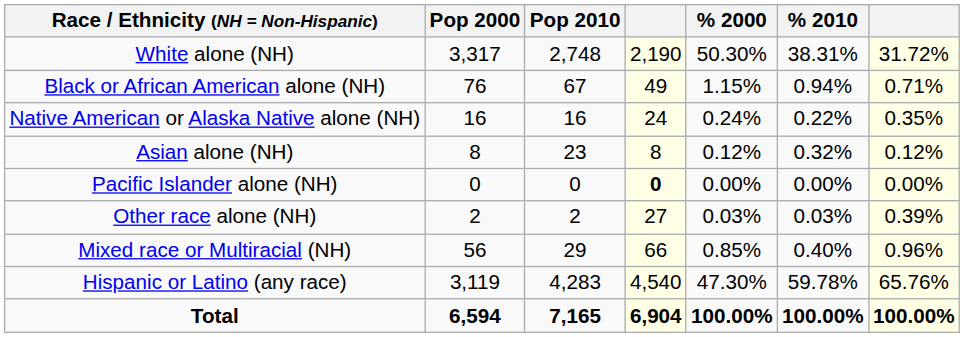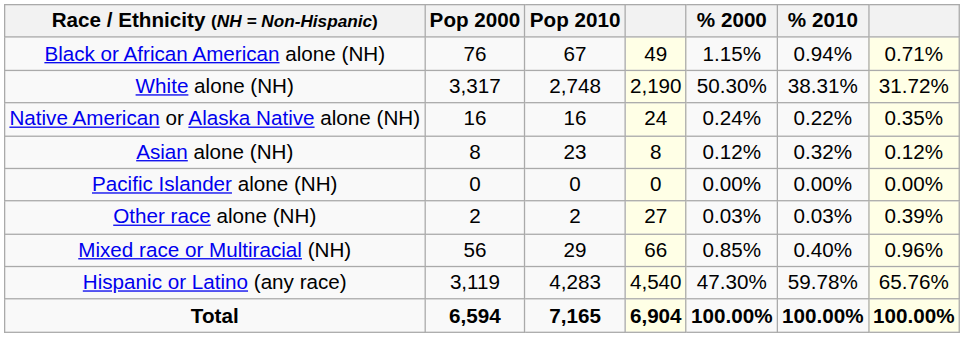rows swapped: (215, 53) <-> (215, 86)
(656, 184) bold -> (656, 184) normal
